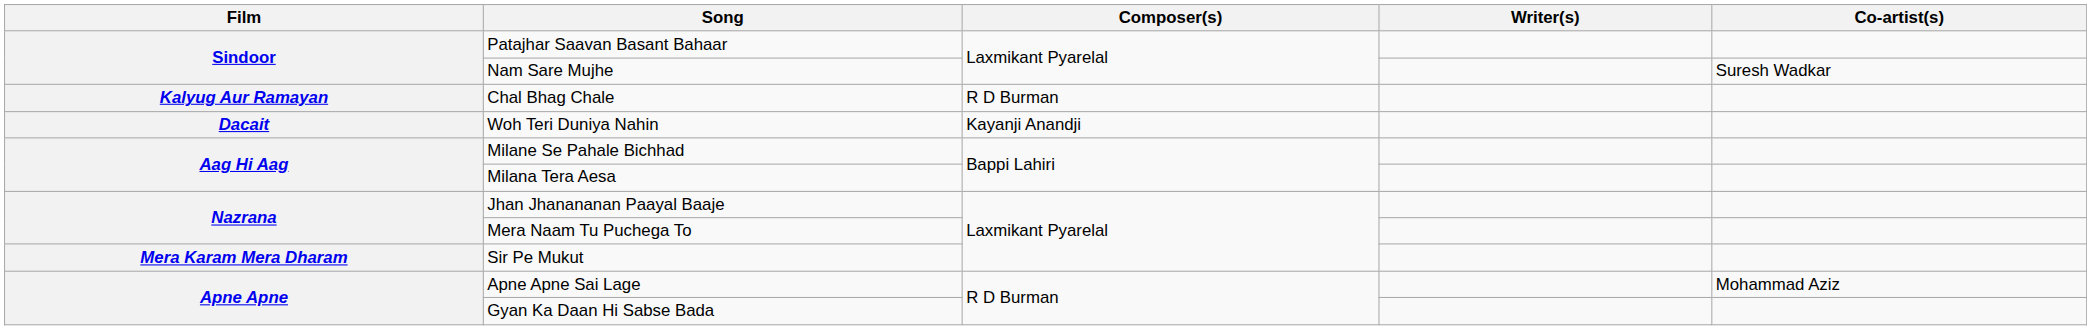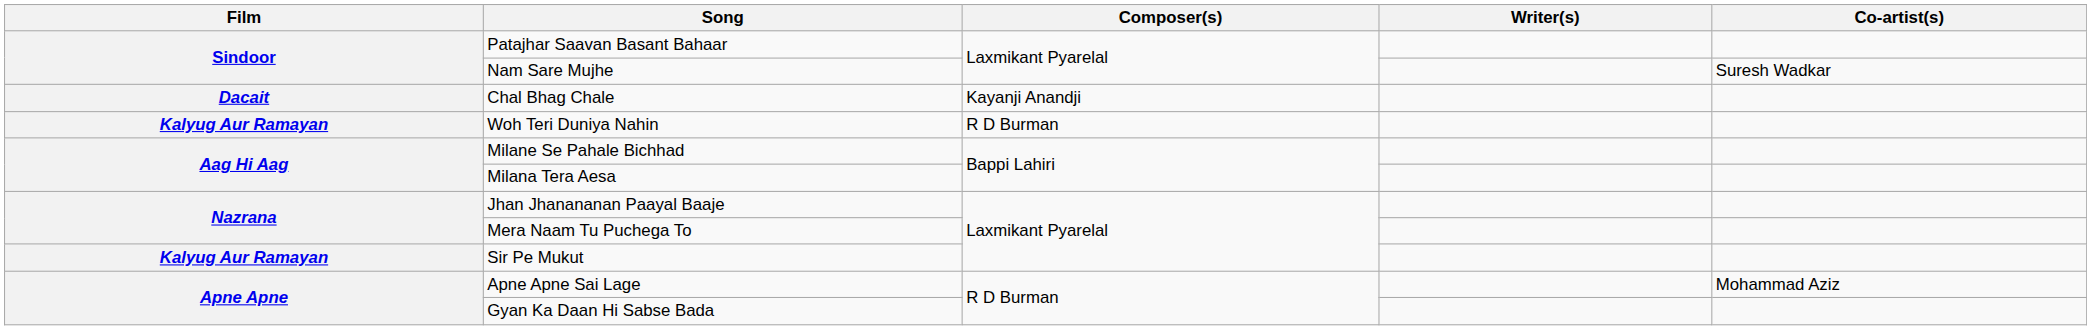(244, 97) Kalyug Aur Ramayan -> (244, 97) Dacait
(1012, 97) R D Burman -> (1024, 97) Kayanji Anandji
(244, 124) Dacait -> (244, 124) Kalyug Aur Ramayan
(1024, 124) Kayanji Anandji -> (1012, 124) R D Burman
(244, 257) Mera Karam Mera Dharam -> (244, 257) Kalyug Aur Ramayan
